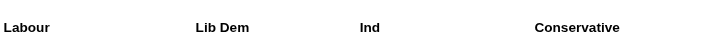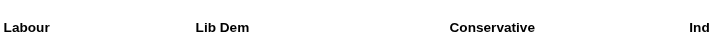columns swapped: (370, 9) <-> (577, 9)
